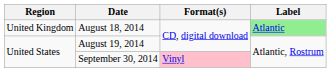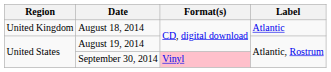(269, 28) lightgreen background -> (269, 28) no background
